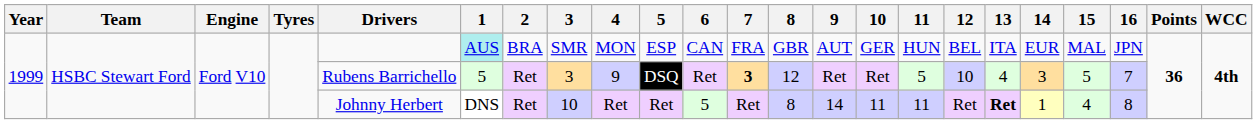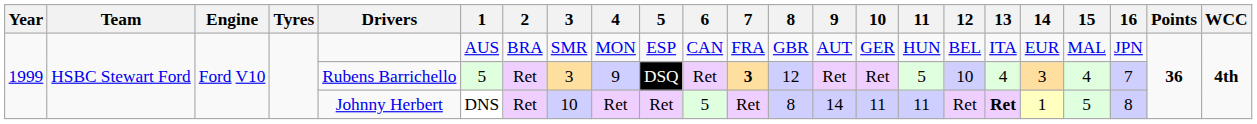(482, 47) paleturquoise background -> (482, 47) no background
(1087, 76) 5 -> (1087, 76) 4
(1087, 104) 4 -> (1087, 104) 5
